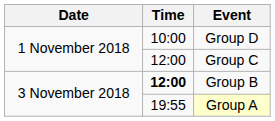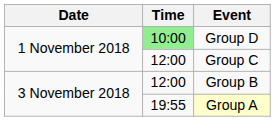(168, 37) no background -> (168, 37) lightgreen background
(168, 82) bold -> (168, 82) normal
